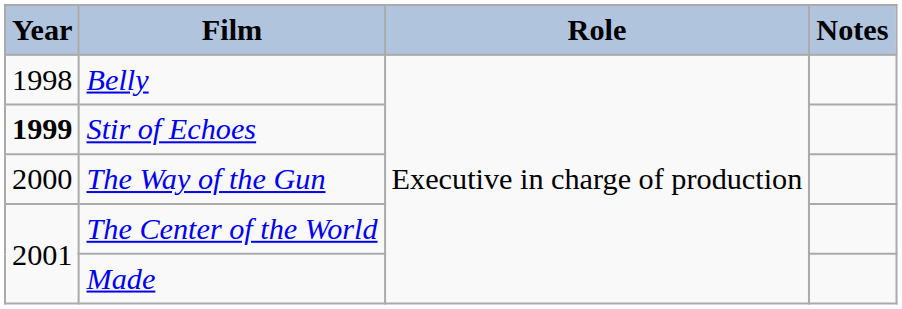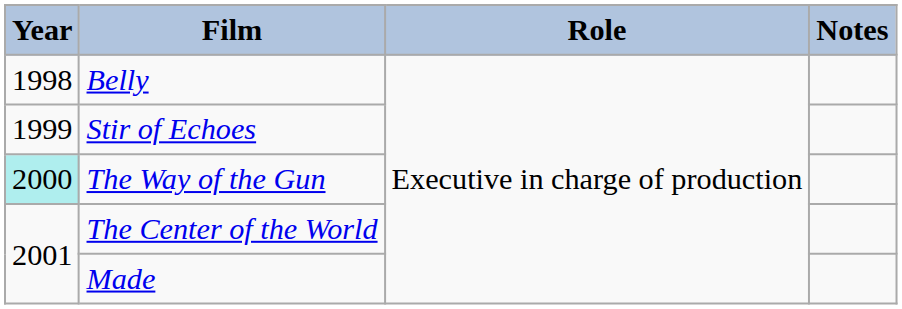(42, 129) bold -> (42, 129) normal
(42, 179) no background -> (42, 179) paleturquoise background
